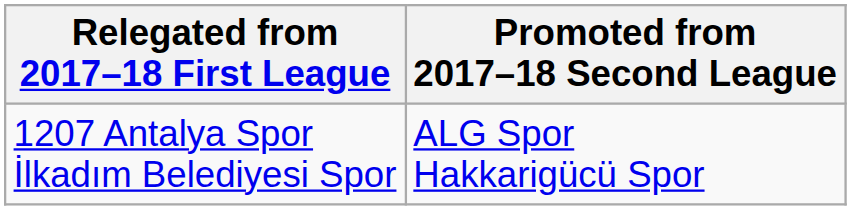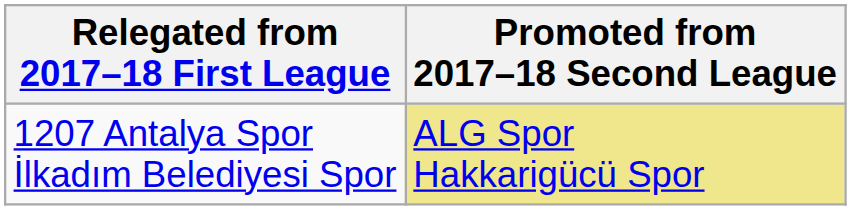(559, 153) no background -> (559, 153) khaki background
